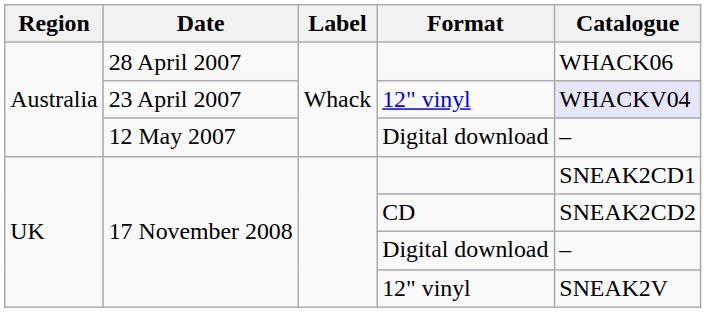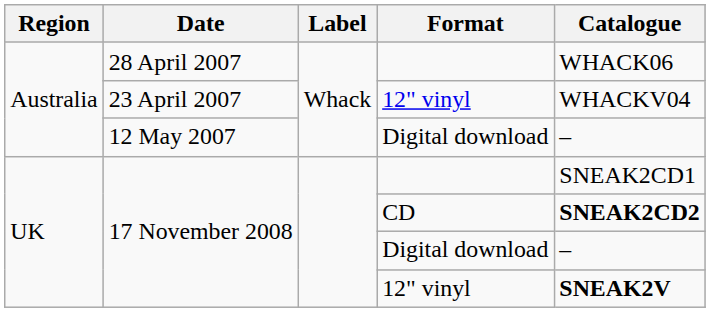(625, 99) lavender background -> (625, 99) no background
(628, 212) normal -> (630, 212) bold
(614, 288) normal -> (615, 288) bold
